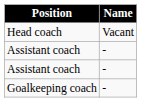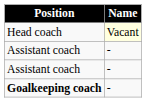(118, 32) no background -> (123, 32) lightyellow background
(52, 87) normal -> (54, 87) bold
